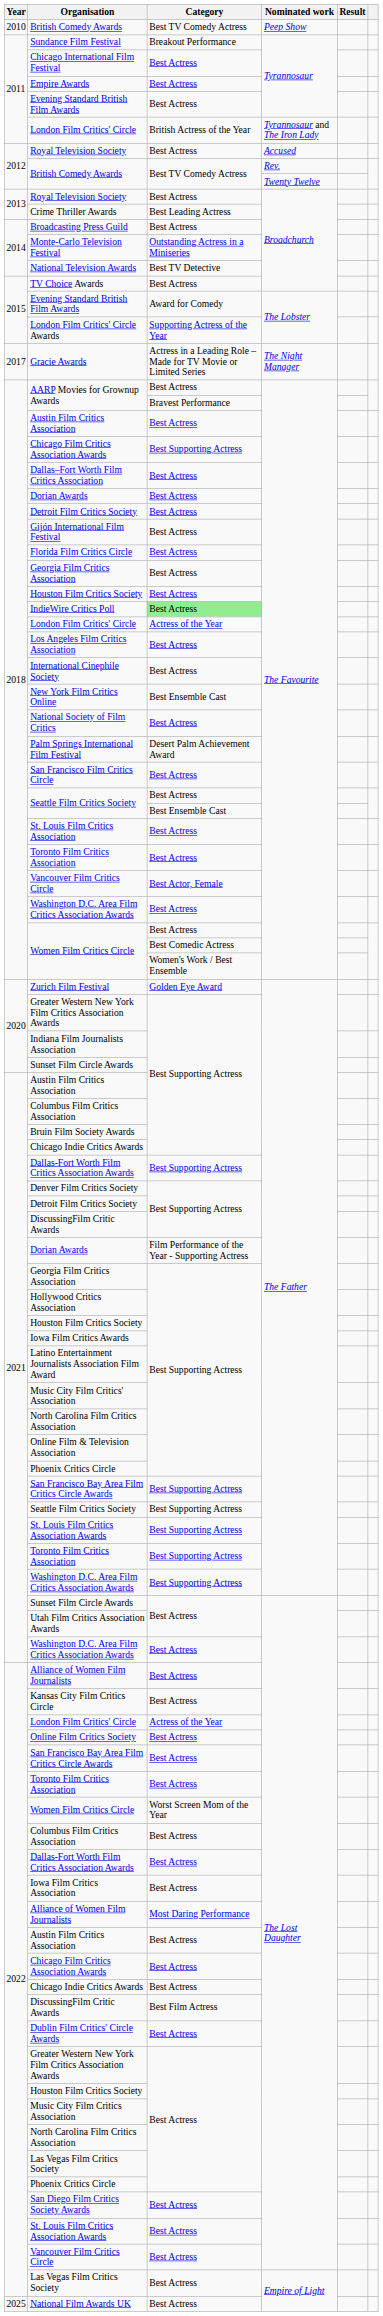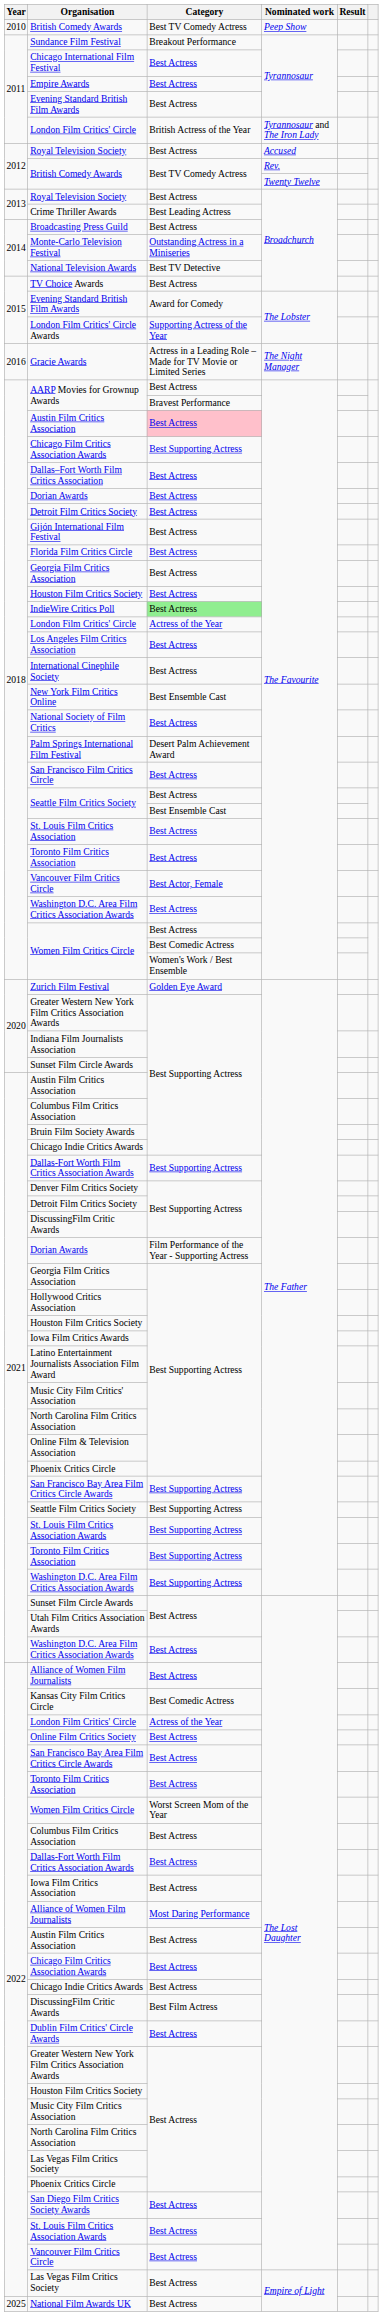(16, 361) 2017 -> (16, 361) 2016
(173, 423) no background -> (173, 423) pink background
(173, 1701) Best Actress -> (192, 1701) Best Comedic Actress
